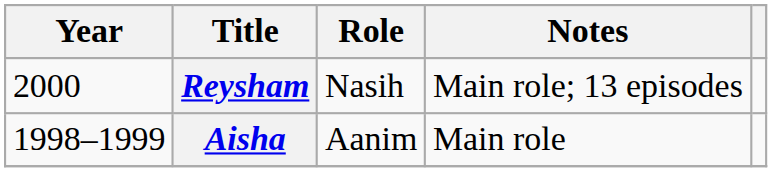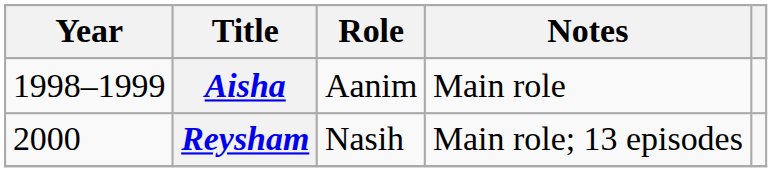rows swapped: (245, 138) <-> (245, 85)
